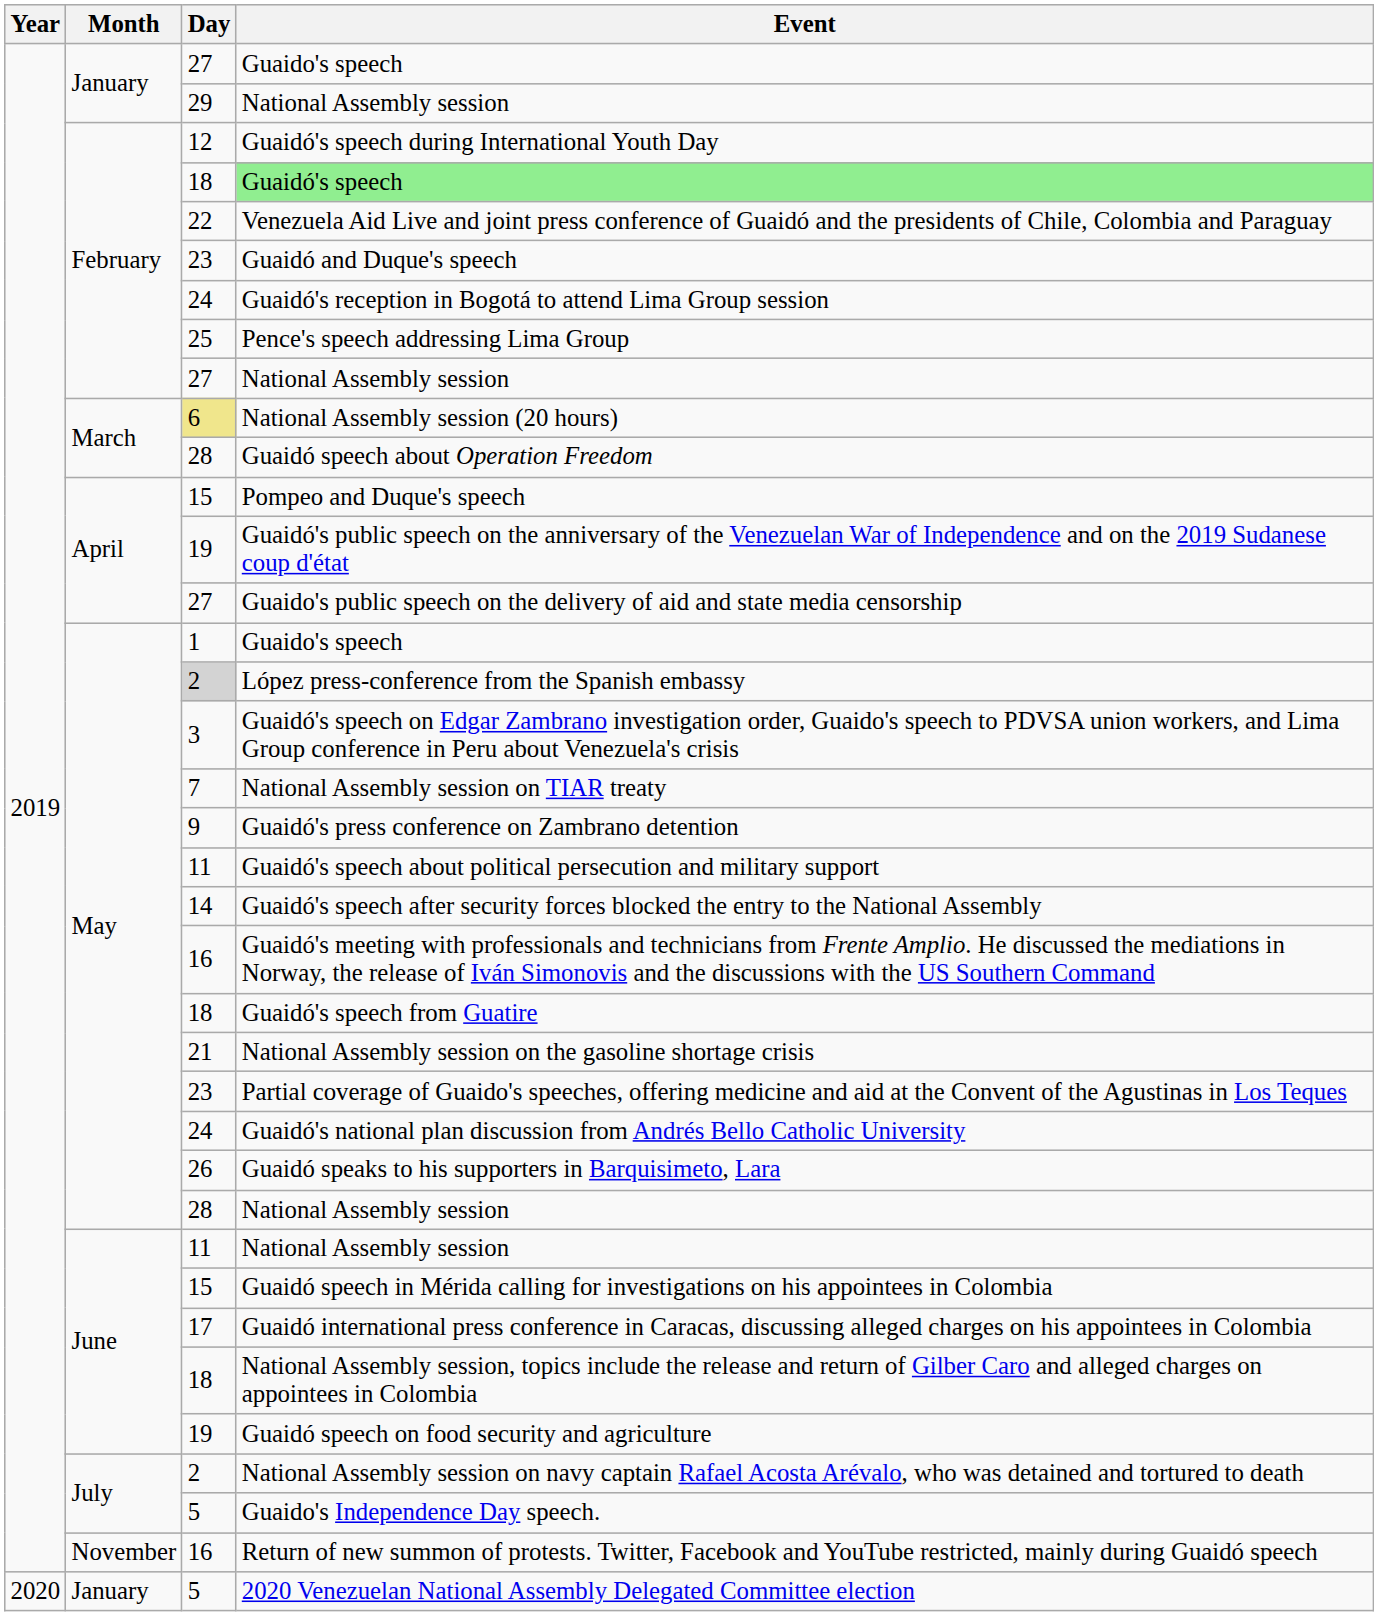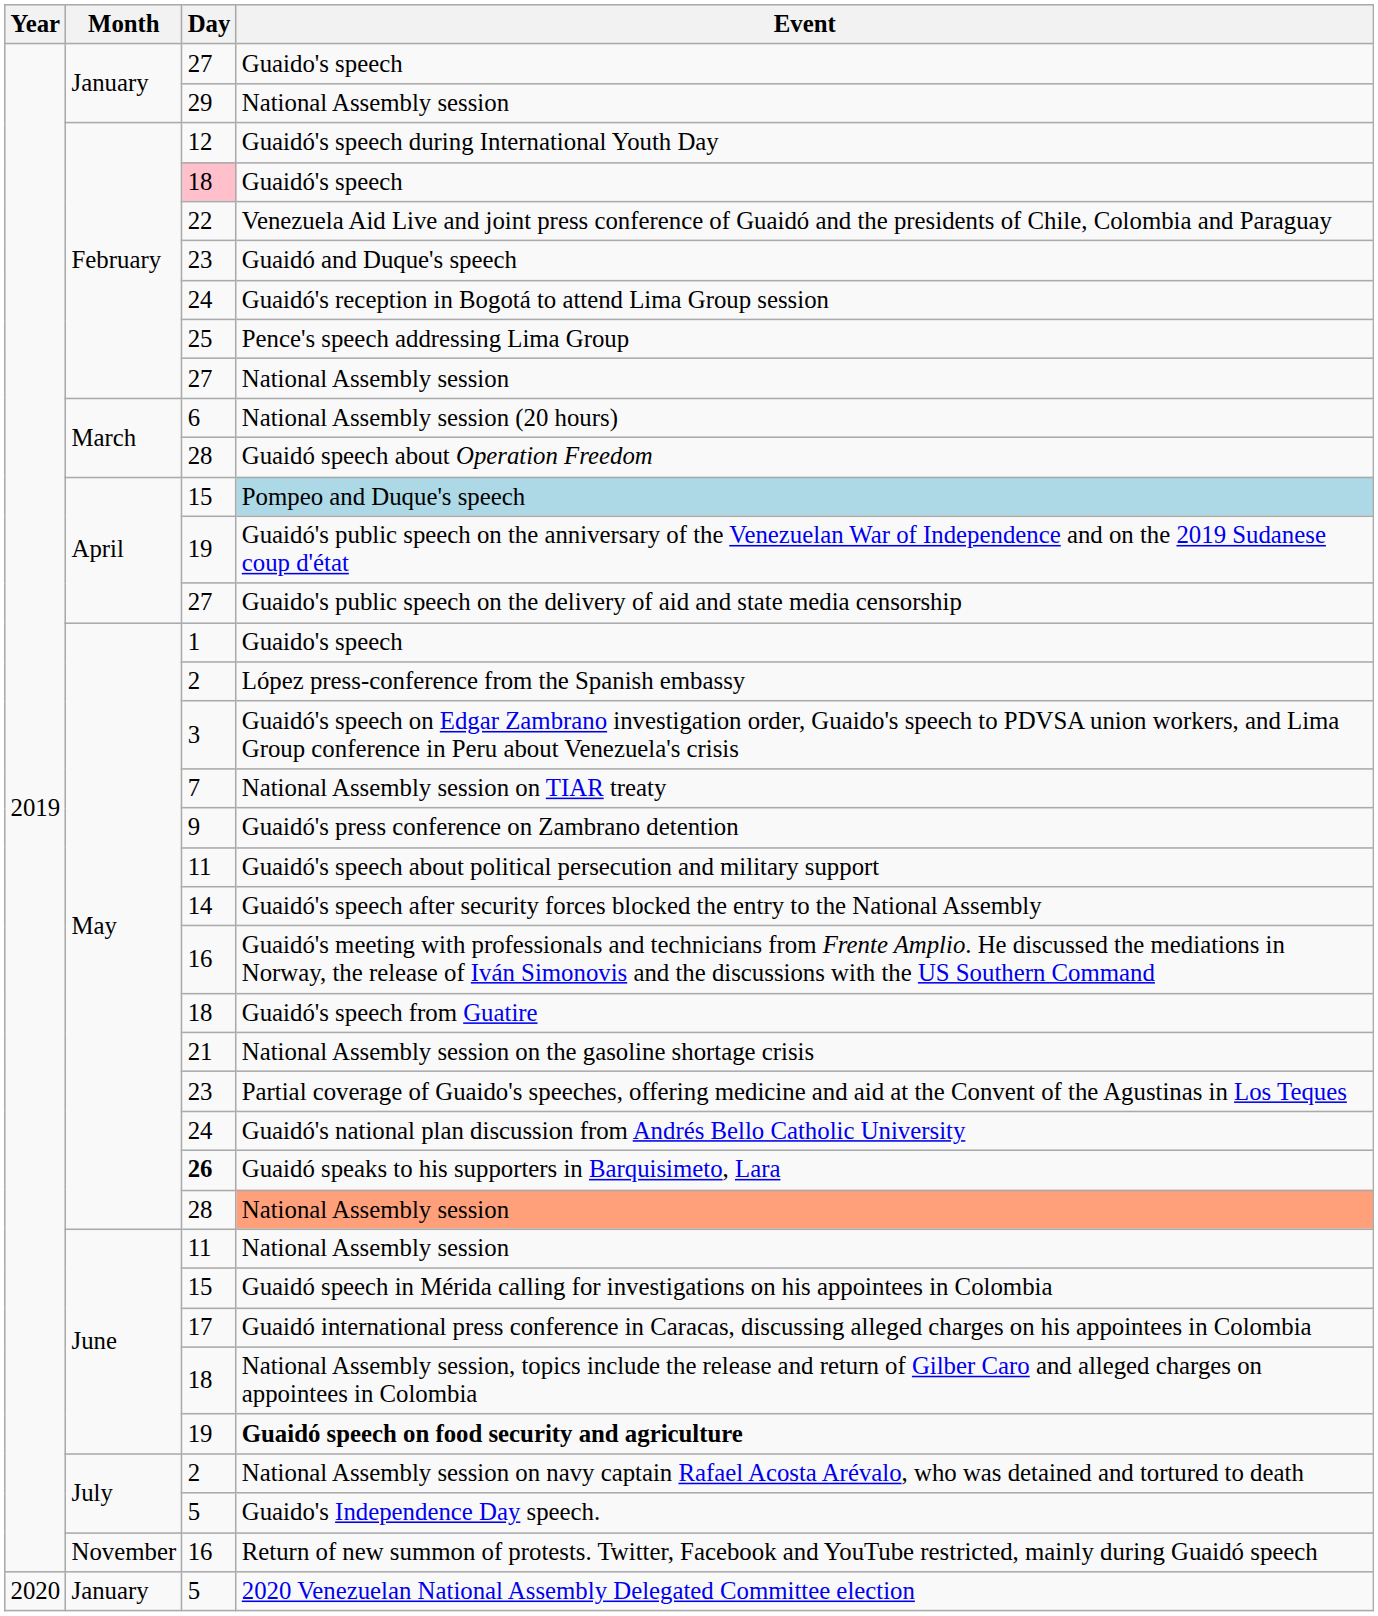(200, 181) no background -> (200, 181) pink background
(322, 181) lightgreen background -> (322, 181) no background
(194, 417) khaki background -> (194, 417) no background
(383, 496) no background -> (383, 496) lightblue background
(194, 681) lightgrey background -> (194, 681) no background
(200, 1169) normal -> (200, 1169) bold
(375, 1209) no background -> (375, 1209) lightsalmon background
(477, 1433) normal -> (492, 1433) bold
